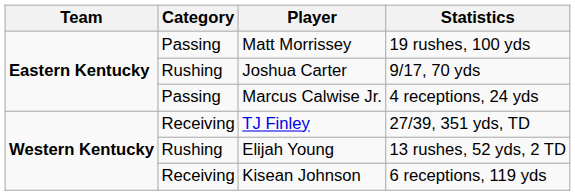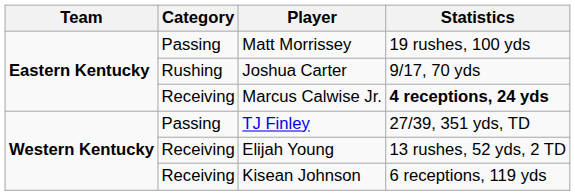(191, 97) Passing -> (198, 97) Receiving
(464, 97) normal -> (469, 97) bold
(198, 123) Receiving -> (191, 123) Passing
(192, 150) Rushing -> (198, 150) Receiving
